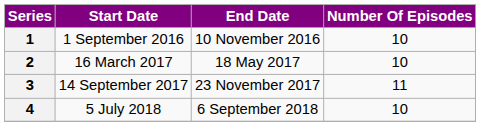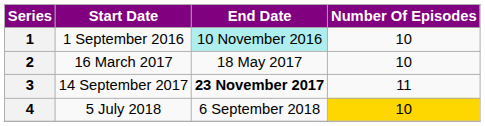(258, 39) no background -> (260, 39) paleturquoise background
(258, 86) normal -> (260, 86) bold
(400, 109) no background -> (404, 109) gold background
